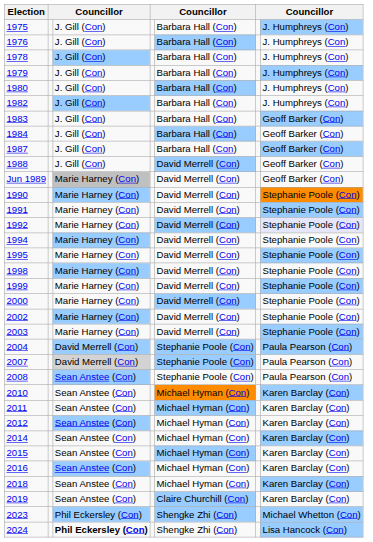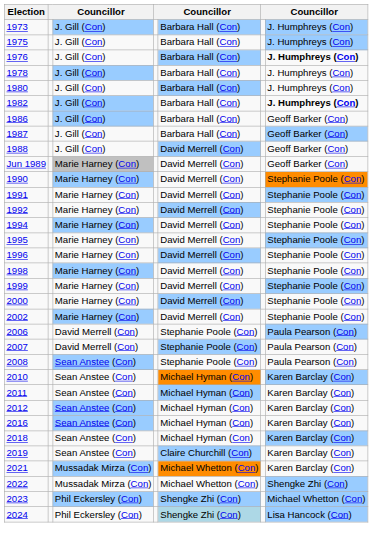+ row: (17, 27)
(305, 42) normal -> (313, 57) bold
- row: (17, 73)
(305, 103) normal -> (313, 103) bold
- row: (17, 118)
- row: (17, 133)
+ row: (17, 118)
(311, 225) lavender background -> (316, 210) no background
+ row: (17, 255)
- row: (17, 331)
- row: (17, 347)
+ row: (17, 331)
(96, 362) lightgrey background -> (96, 347) no background
- row: (17, 438)
- row: (17, 453)
+ row: (17, 468)
+ row: (17, 484)
(101, 529) bold -> (98, 514) normal
(197, 529) no background -> (201, 514) lightblue background
